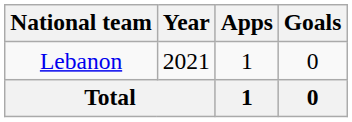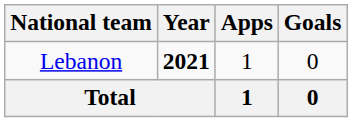(186, 60) normal -> (186, 60) bold
